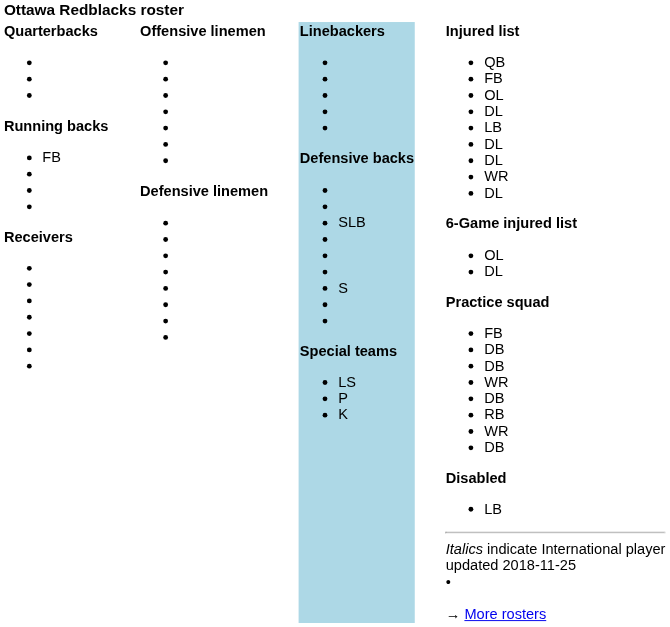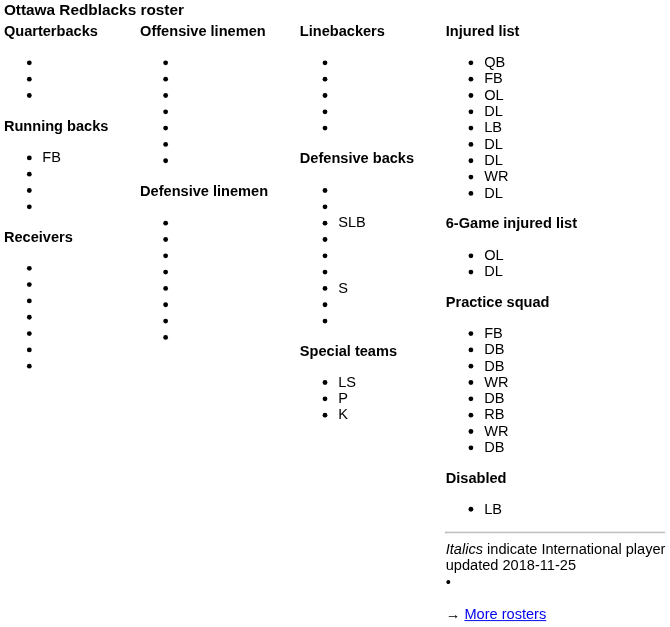(357, 223) lightblue background -> (357, 223) no background
